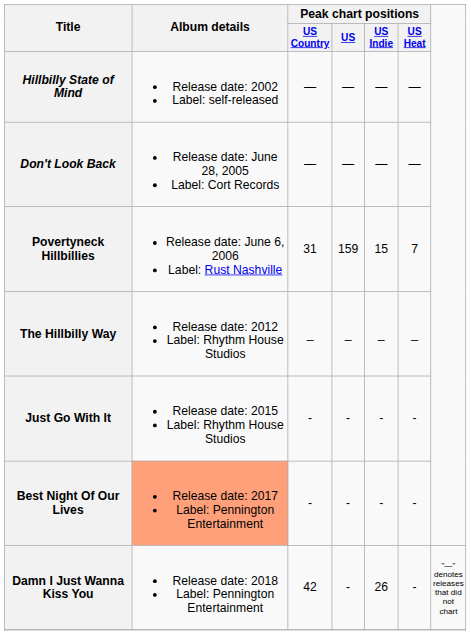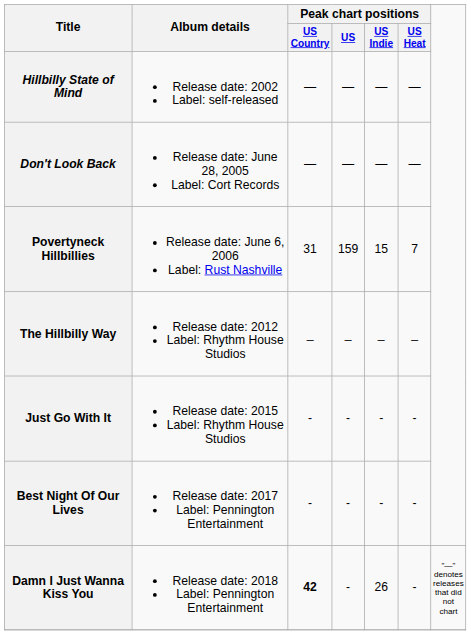(210, 510) lightsalmon background -> (210, 510) no background
(310, 587) normal -> (310, 587) bold
